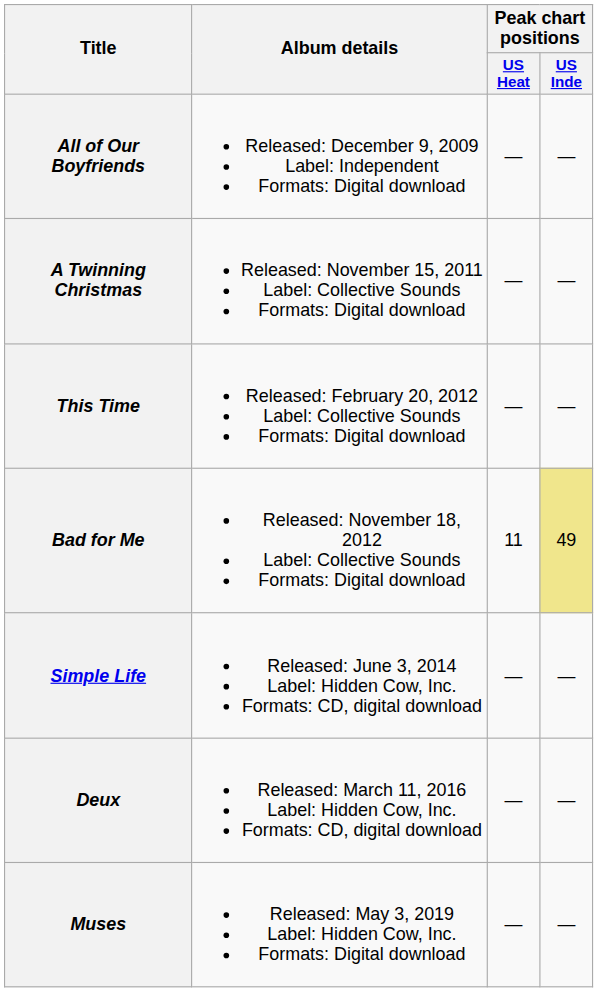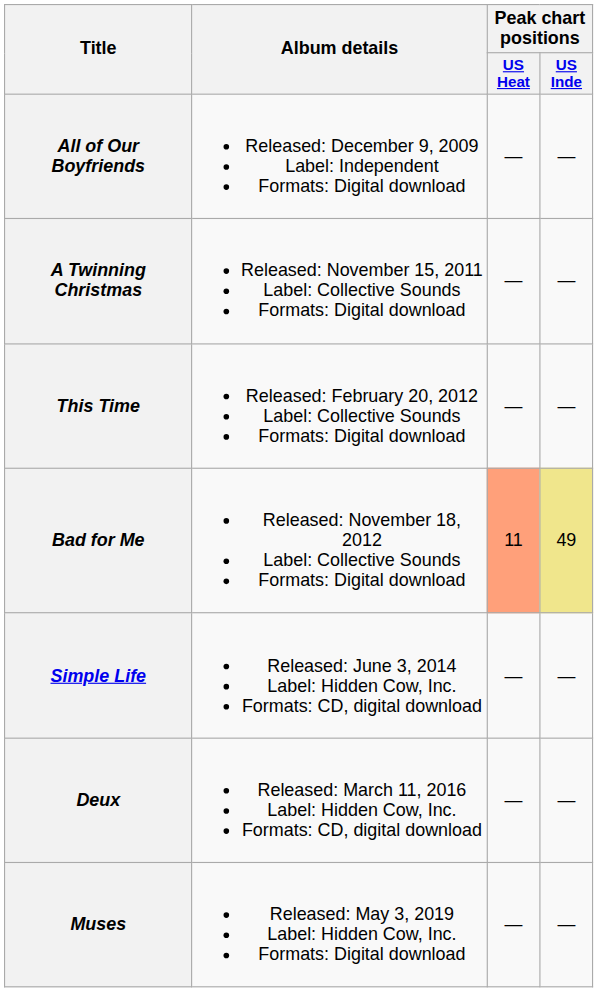(513, 540) no background -> (513, 540) lightsalmon background
